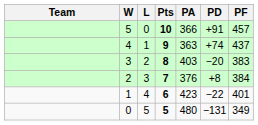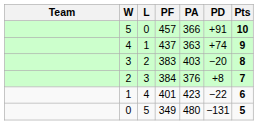columns swapped: (241, 12) <-> (166, 12)
